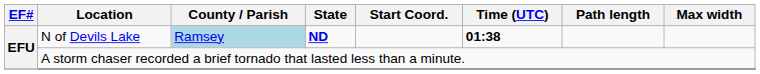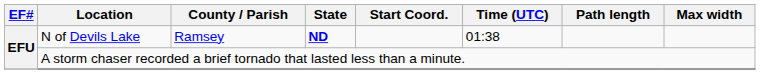(199, 36) lightblue background -> (199, 36) no background
(483, 36) bold -> (483, 36) normal
